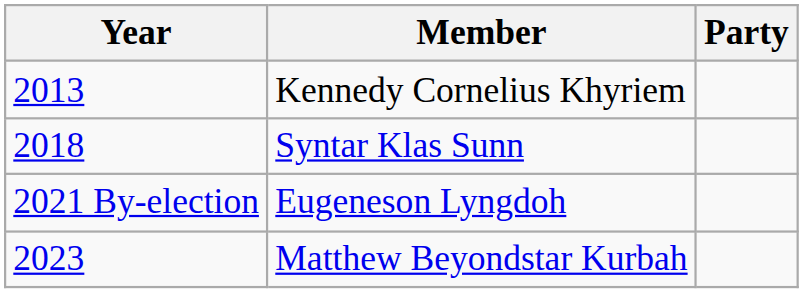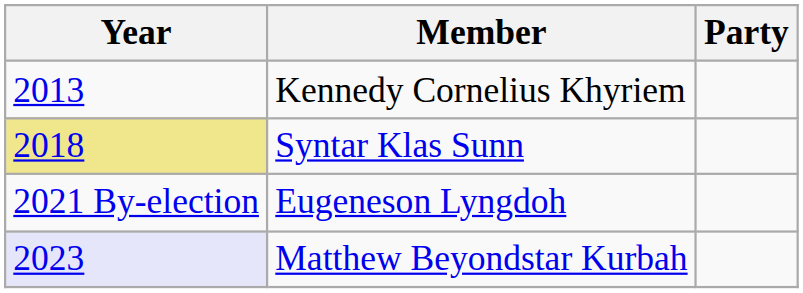(49, 145) no background -> (49, 145) khaki background
(49, 257) no background -> (49, 257) lavender background
